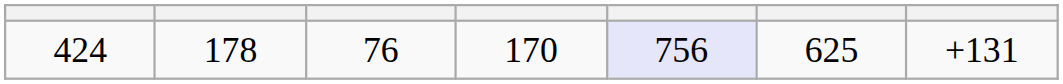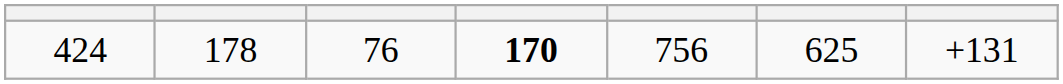(531, 49) normal -> (531, 49) bold
(681, 49) lavender background -> (681, 49) no background
